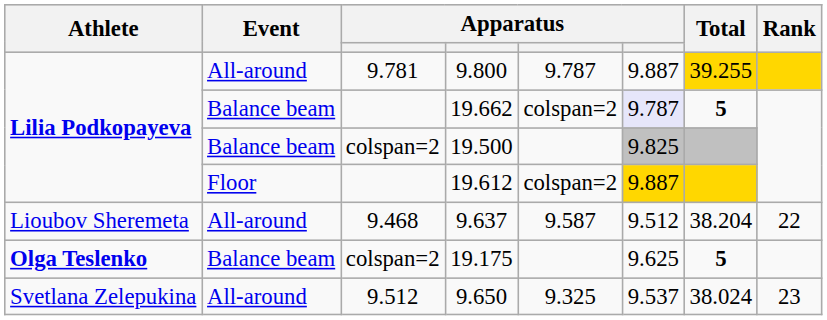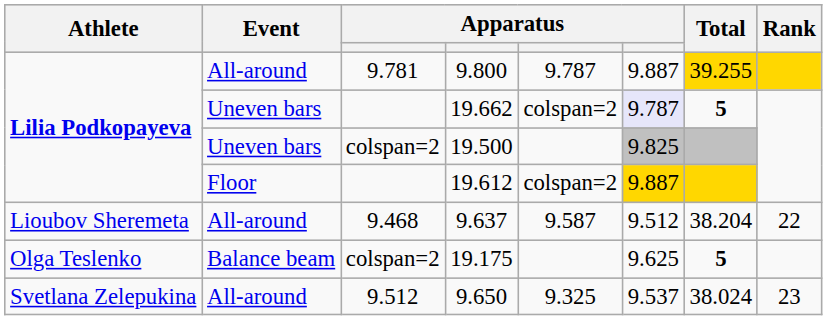(271, 108) Balance beam -> (264, 108) Uneven bars
(271, 146) Balance beam -> (264, 146) Uneven bars
(79, 259) bold -> (76, 259) normal
